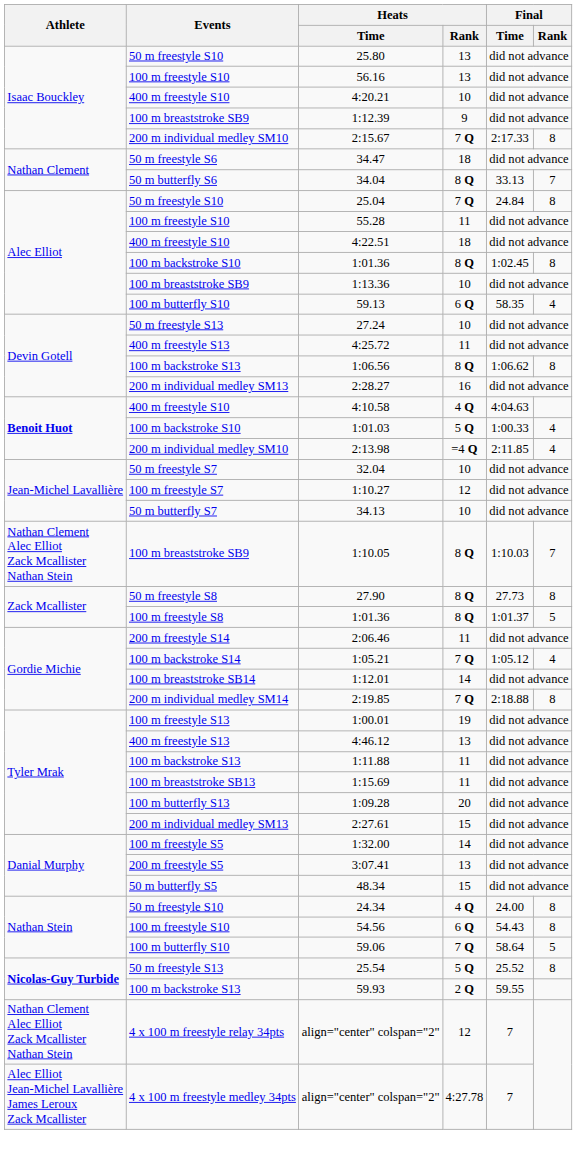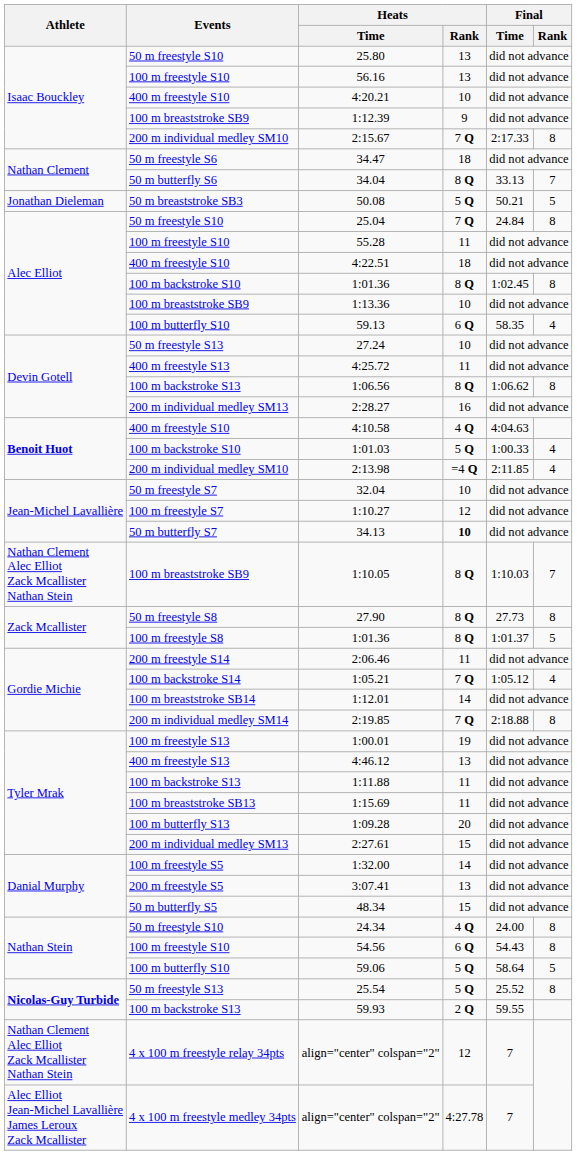+ row: (186, 201)
(464, 511) normal -> (464, 531) bold
(464, 948) 7 Q -> (464, 968) 5 Q
